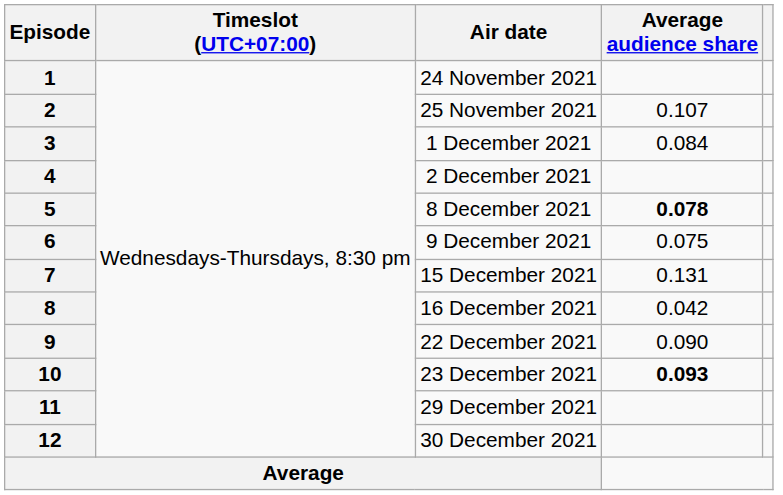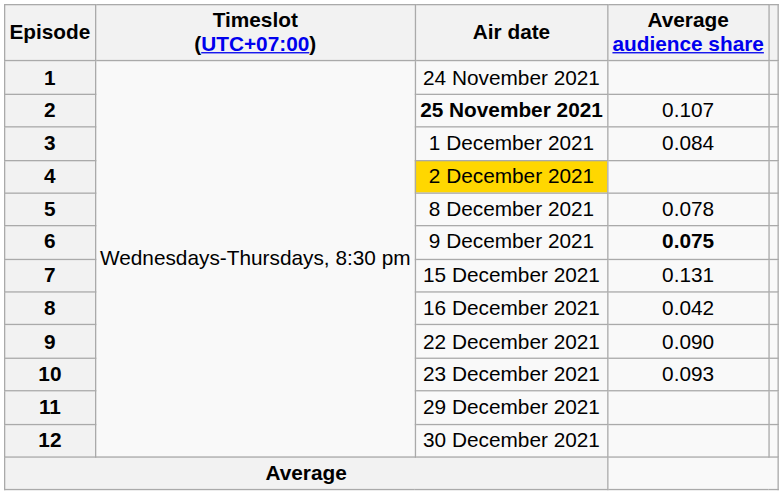(509, 110) normal -> (511, 110) bold
(509, 176) no background -> (511, 176) gold background
(682, 209) bold -> (688, 209) normal
(682, 242) normal -> (688, 242) bold
(682, 374) bold -> (688, 374) normal
